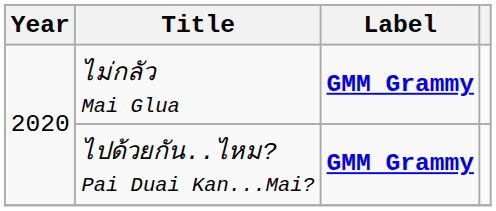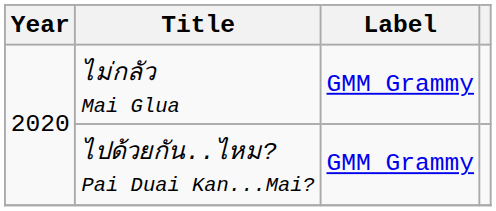(400, 85) bold -> (400, 85) normal
(400, 165) bold -> (400, 165) normal
